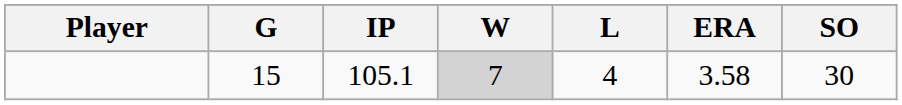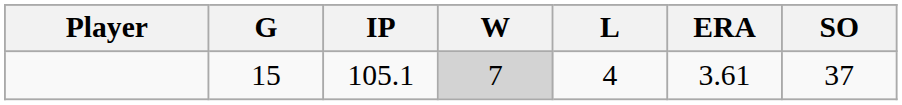(725, 74) 3.58 -> (725, 74) 3.61
(839, 74) 30 -> (839, 74) 37
